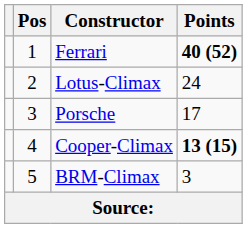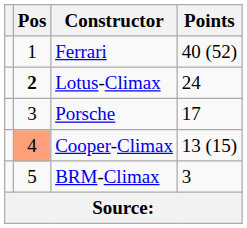(209, 51) bold -> (209, 51) normal
(32, 83) normal -> (32, 83) bold
(32, 145) no background -> (32, 145) lightsalmon background
(209, 145) bold -> (209, 145) normal
